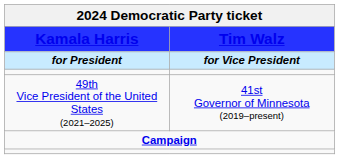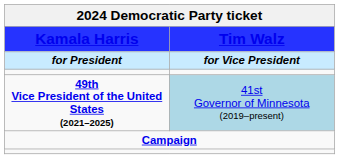(87, 103) normal -> (87, 103) bold
(252, 103) no background -> (252, 103) lightblue background
